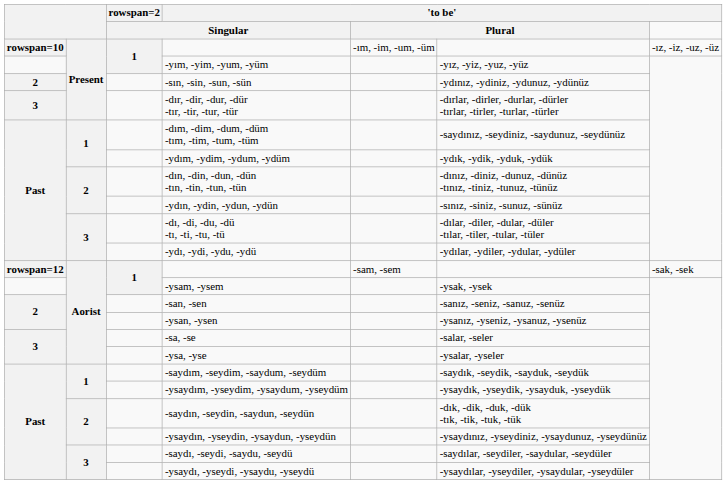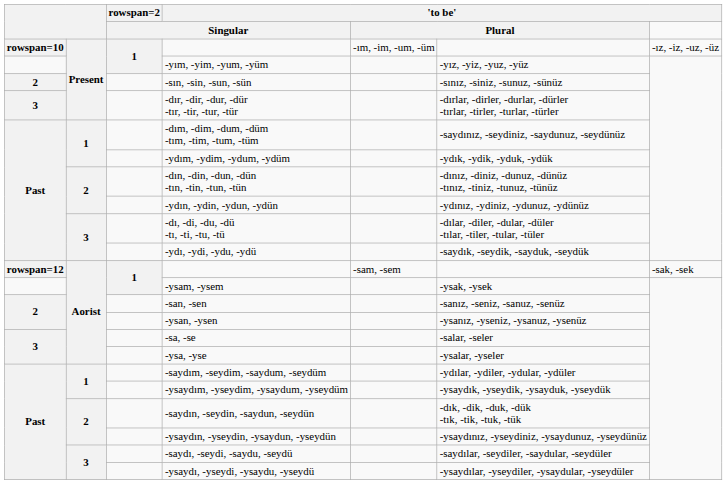(514, 82) -ydınız, -ydiniz, -ydunuz, -ydünüz -> (501, 82) -sınız, -siniz, -sunuz, -sünüz
(501, 205) -sınız, -siniz, -sunuz, -sünüz -> (514, 205) -ydınız, -ydiniz, -ydunuz, -ydünüz
(508, 251) -ydılar, -ydiler, -ydular, -ydüler -> (514, 251) -saydık, -seydik, -sayduk, -seydük
(514, 372) -saydık, -seydik, -sayduk, -seydük -> (508, 372) -ydılar, -ydiler, -ydular, -ydüler
